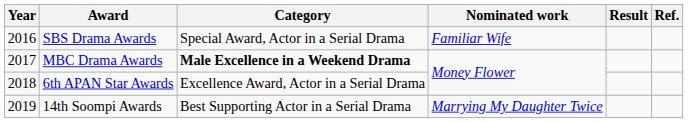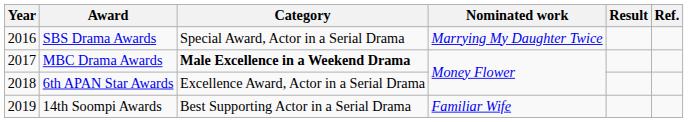(471, 38) Familiar Wife -> (517, 38) Marrying My Daughter Twice
(517, 106) Marrying My Daughter Twice -> (471, 106) Familiar Wife
